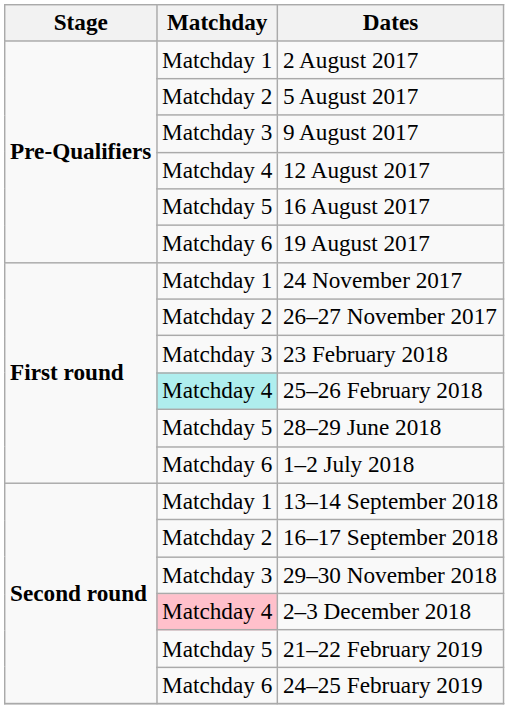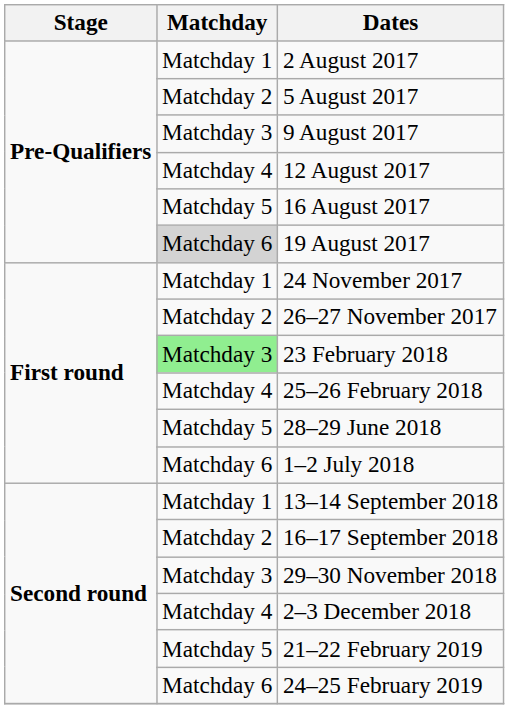(217, 243) no background -> (217, 243) lightgrey background
(217, 354) no background -> (217, 354) lightgreen background
(217, 390) paleturquoise background -> (217, 390) no background
(217, 611) pink background -> (217, 611) no background
